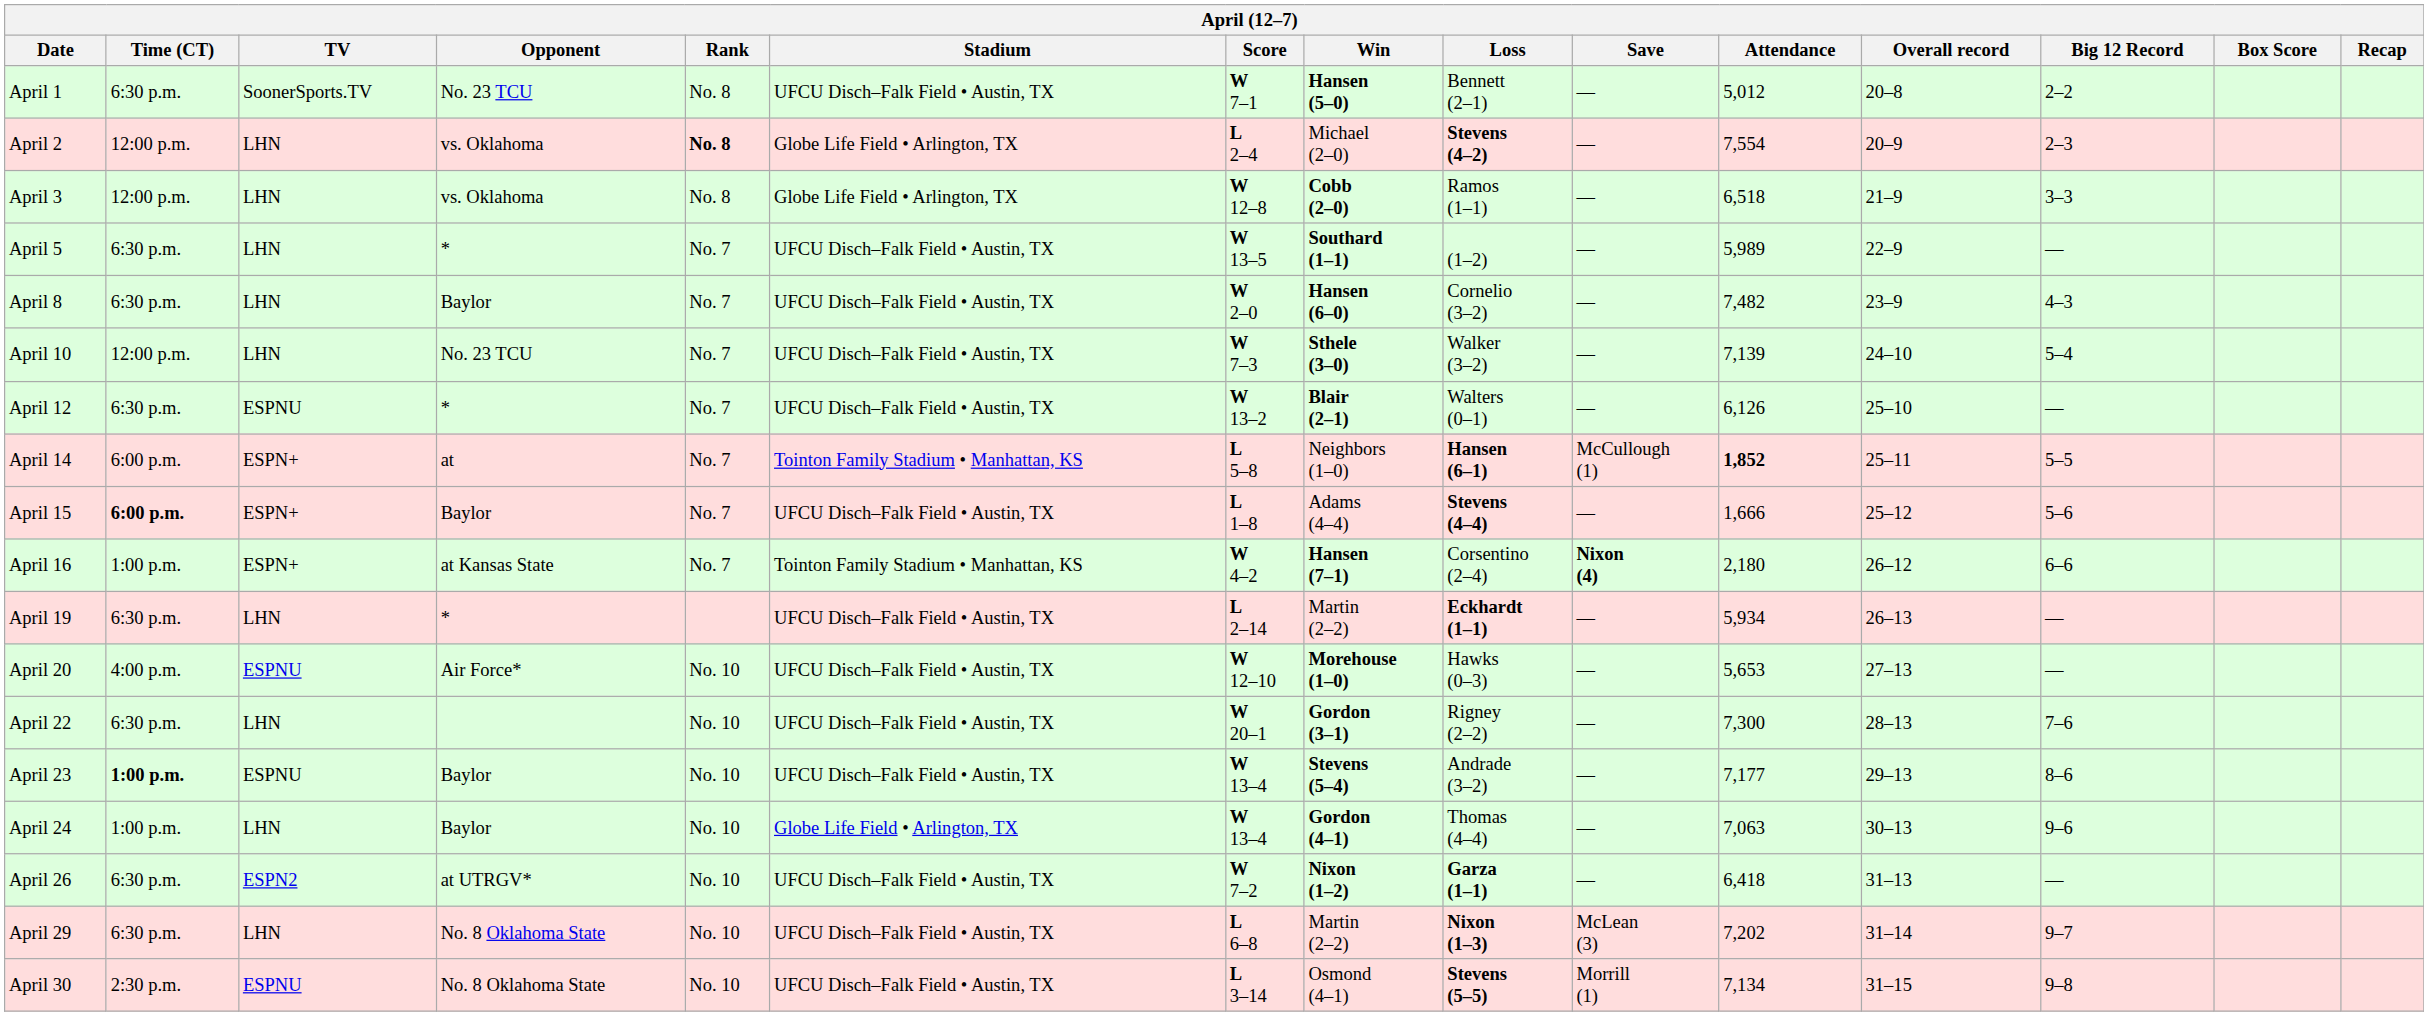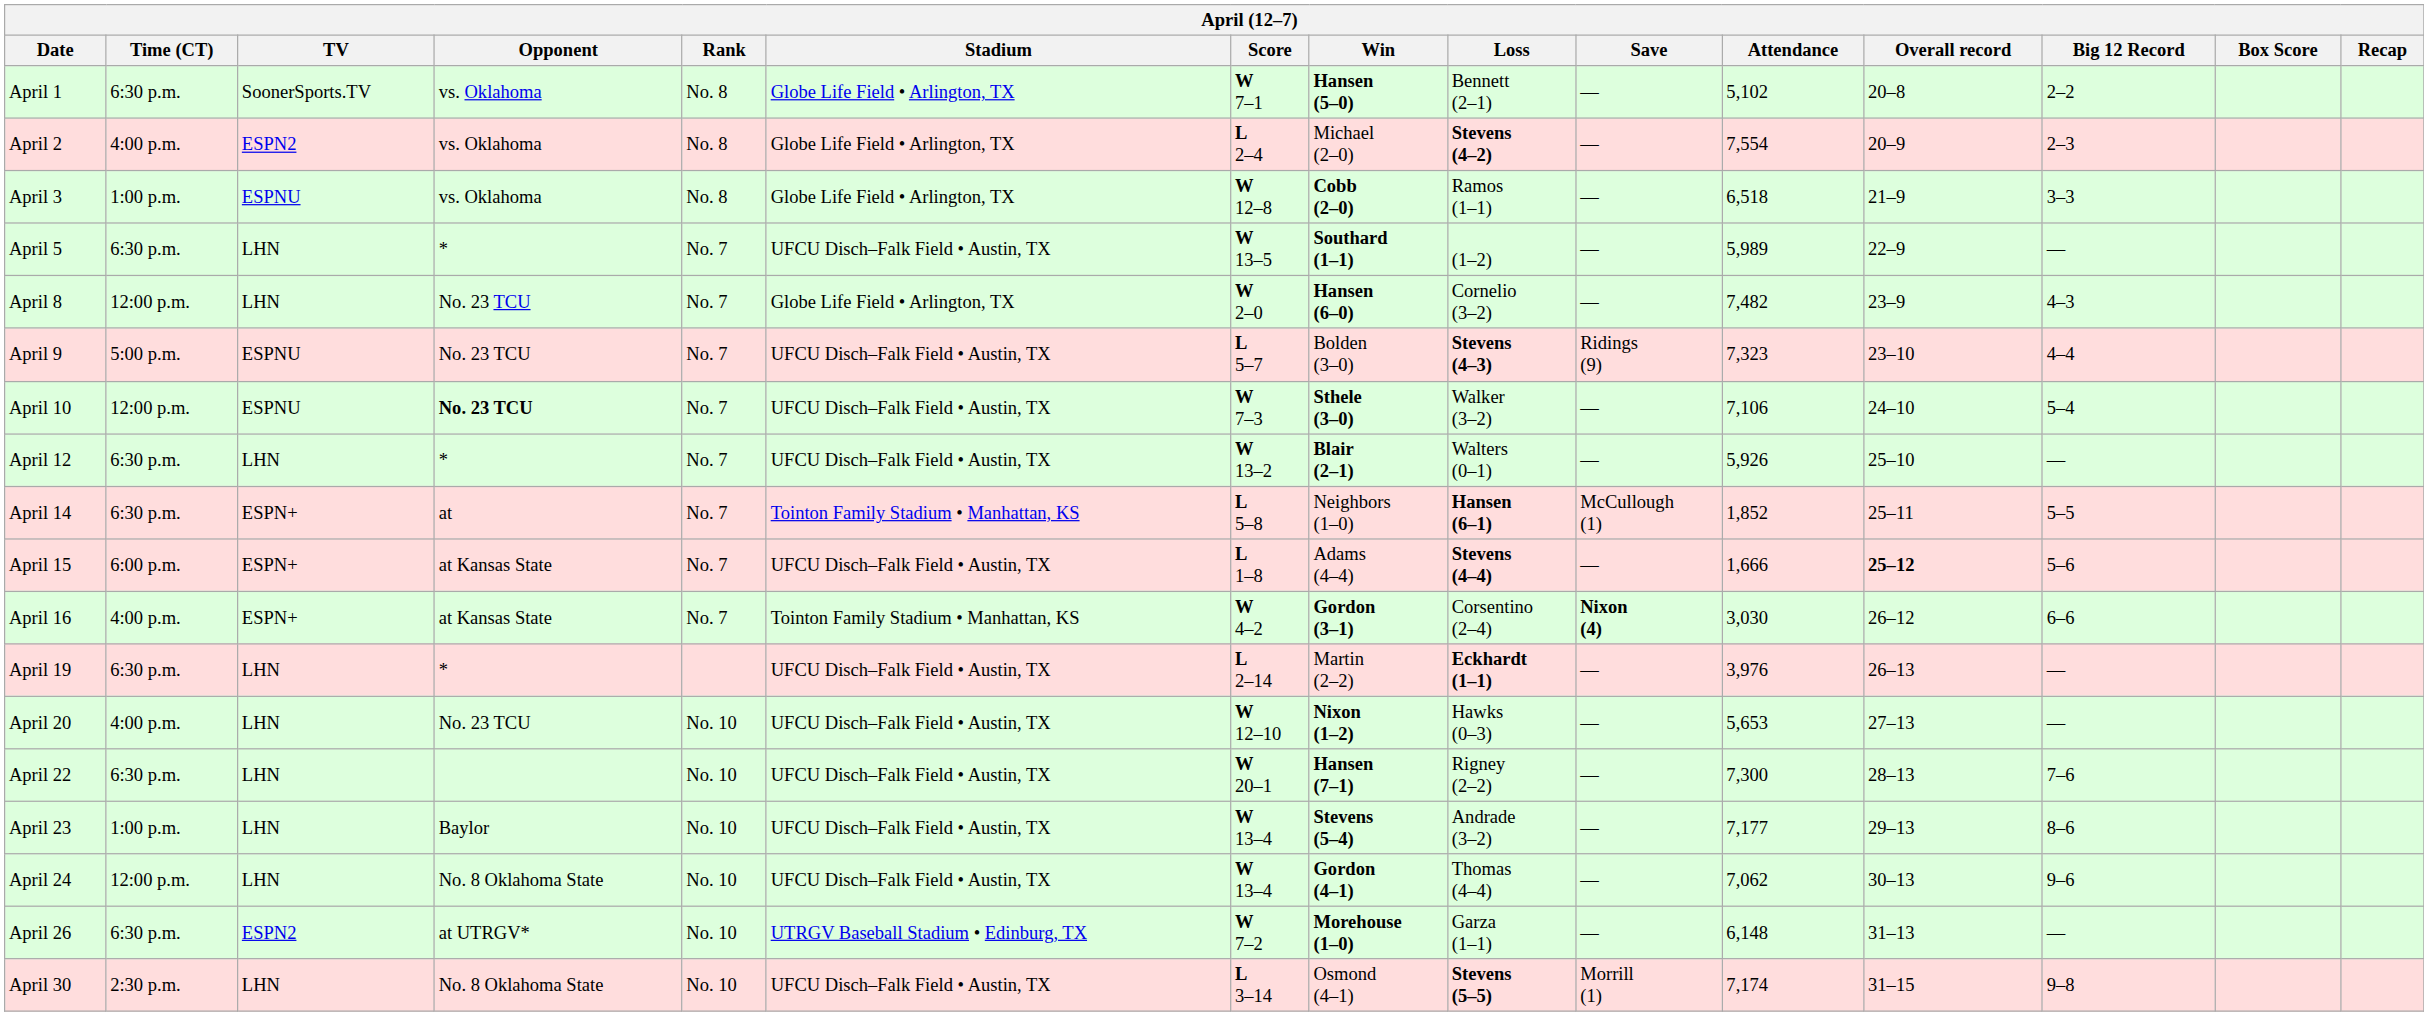(487, 91) No. 23 TCU -> (490, 91) vs. Oklahoma
(914, 91) UFCU Disch–Falk Field • Austin, TX -> (893, 91) Globe Life Field • Arlington, TX
(1744, 91) 5,012 -> (1747, 91) 5,102
(151, 144) 12:00 p.m. -> (145, 144) 4:00 p.m.
(262, 144) LHN -> (269, 144) ESPN2
(710, 144) bold -> (707, 144) normal
(151, 196) 12:00 p.m. -> (145, 196) 1:00 p.m.
(262, 196) LHN -> (271, 196) ESPNU
(146, 302) 6:30 p.m. -> (150, 302) 12:00 p.m.
(466, 302) Baylor -> (485, 302) No. 23 TCU
(914, 302) UFCU Disch–Falk Field • Austin, TX -> (893, 302) Globe Life Field • Arlington, TX
+ row: (35, 354)
(262, 354) LHN -> (271, 407) ESPNU
(487, 354) normal -> (486, 407) bold
(1744, 354) 7,139 -> (1747, 407) 7,106
(272, 407) ESPNU -> (261, 459) LHN
(1744, 407) 6,126 -> (1747, 459) 5,926
(146, 459) 6:00 p.m. -> (145, 512) 6:30 p.m.
(1744, 459) bold -> (1747, 512) normal
(147, 512) bold -> (145, 564) normal
(466, 512) Baylor -> (495, 564) at Kansas State
(1889, 512) normal -> (1891, 564) bold
(146, 564) 1:00 p.m. -> (145, 617) 4:00 p.m.
(1338, 564) Hansen (7–1) -> (1344, 617) Gordon (3–1)
(1744, 564) 2,180 -> (1747, 617) 3,030
(1744, 617) 5,934 -> (1747, 669) 3,976
(272, 669) ESPNU -> (261, 722) LHN
(481, 669) Air Force* -> (485, 722) No. 23 TCU
(1353, 669) Morehouse (1–0) -> (1337, 722) Nixon (1–2)
(1339, 722) Gordon (3–1) -> (1343, 774) Hansen (7–1)
(147, 774) bold -> (145, 827) normal
(272, 774) ESPNU -> (261, 827) LHN
(146, 827) 1:00 p.m. -> (150, 879) 12:00 p.m.
(466, 827) Baylor -> (521, 879) No. 8 Oklahoma State
(896, 827) Globe Life Field • Arlington, TX -> (911, 879) UFCU Disch–Falk Field • Austin, TX
(1744, 827) 7,063 -> (1747, 879) 7,062
(914, 879) UFCU Disch–Falk Field • Austin, TX -> (929, 932) UTRGV Baseball Stadium • Edinburg, TX
(1332, 879) Nixon (1–2) -> (1358, 932) Morehouse (1–0)
(1472, 879) bold -> (1474, 932) normal
(1744, 879) 6,418 -> (1747, 932) 6,148
- row: (40, 932)
(272, 985) ESPNU -> (261, 985) LHN
(1744, 985) 7,134 -> (1747, 985) 7,174
